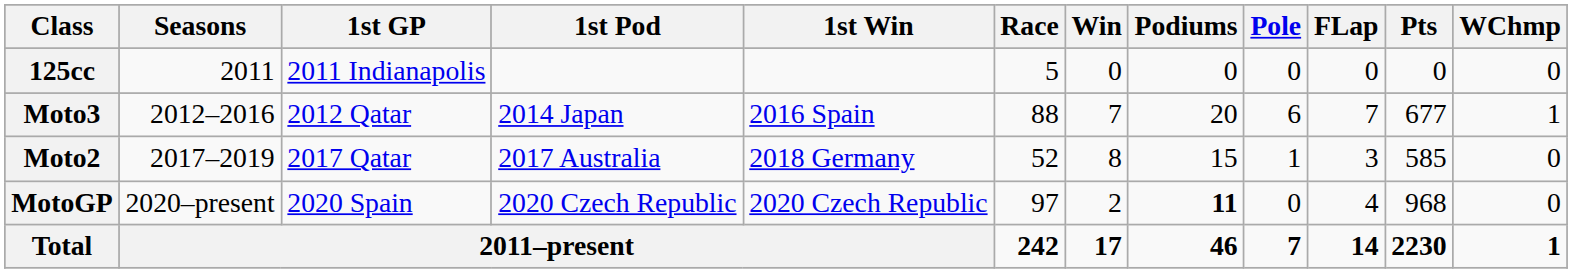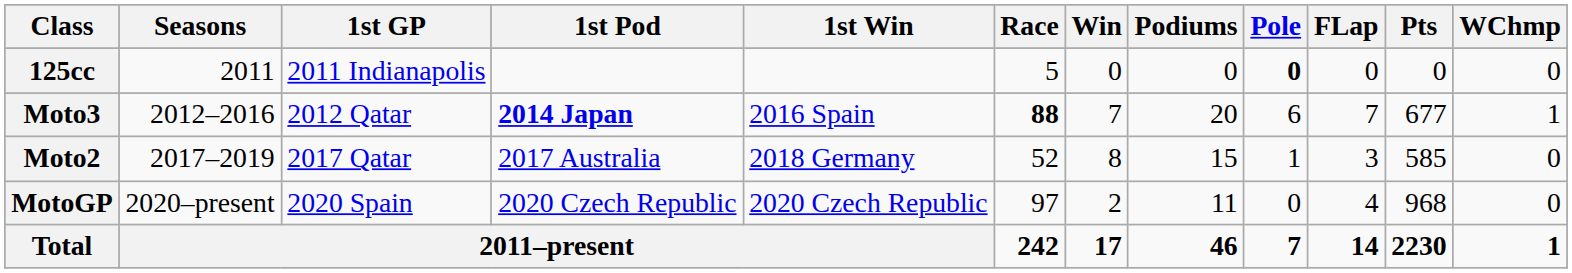(1294, 70) normal -> (1294, 70) bold
(561, 114) normal -> (566, 114) bold
(1045, 114) normal -> (1045, 114) bold
(1225, 202) bold -> (1224, 202) normal
